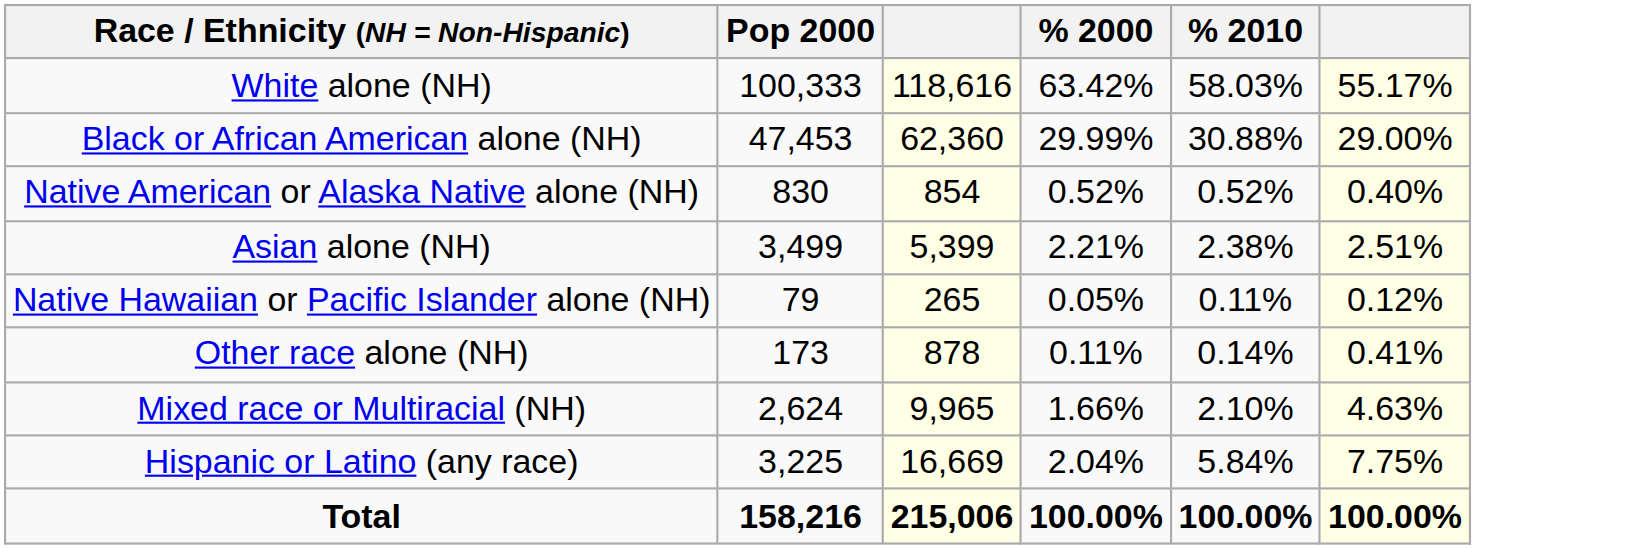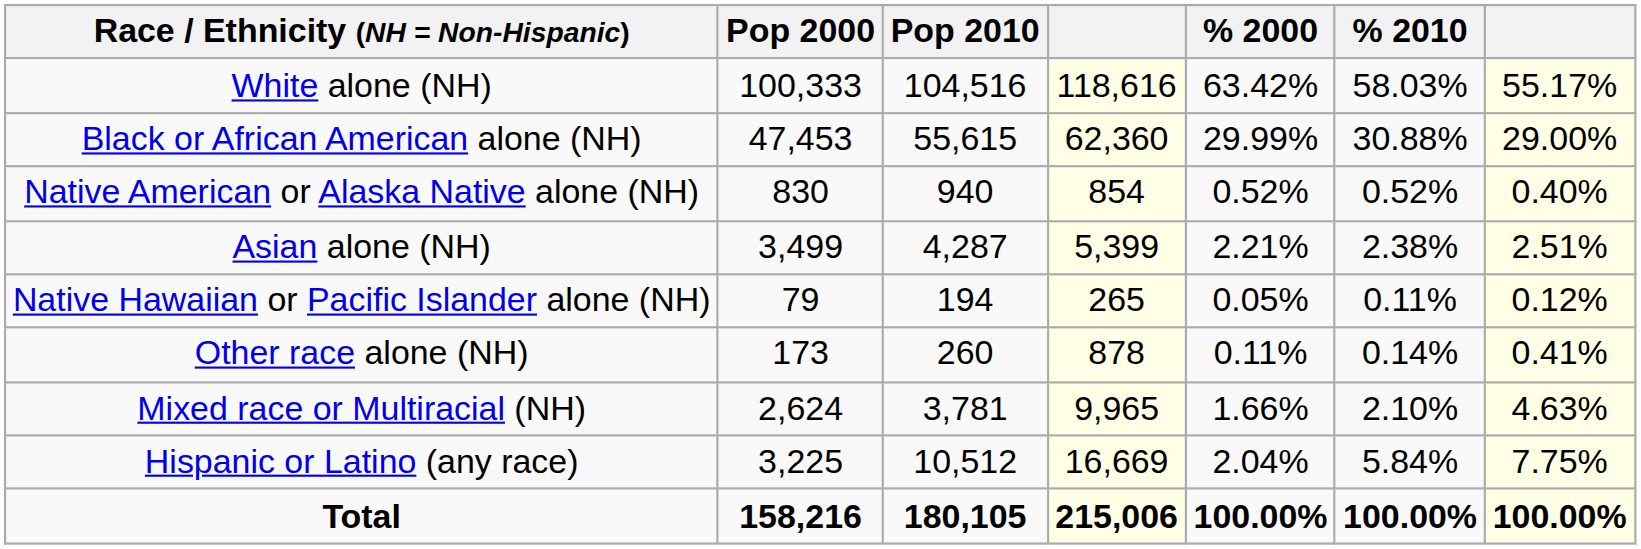+ column: (965, 31)
